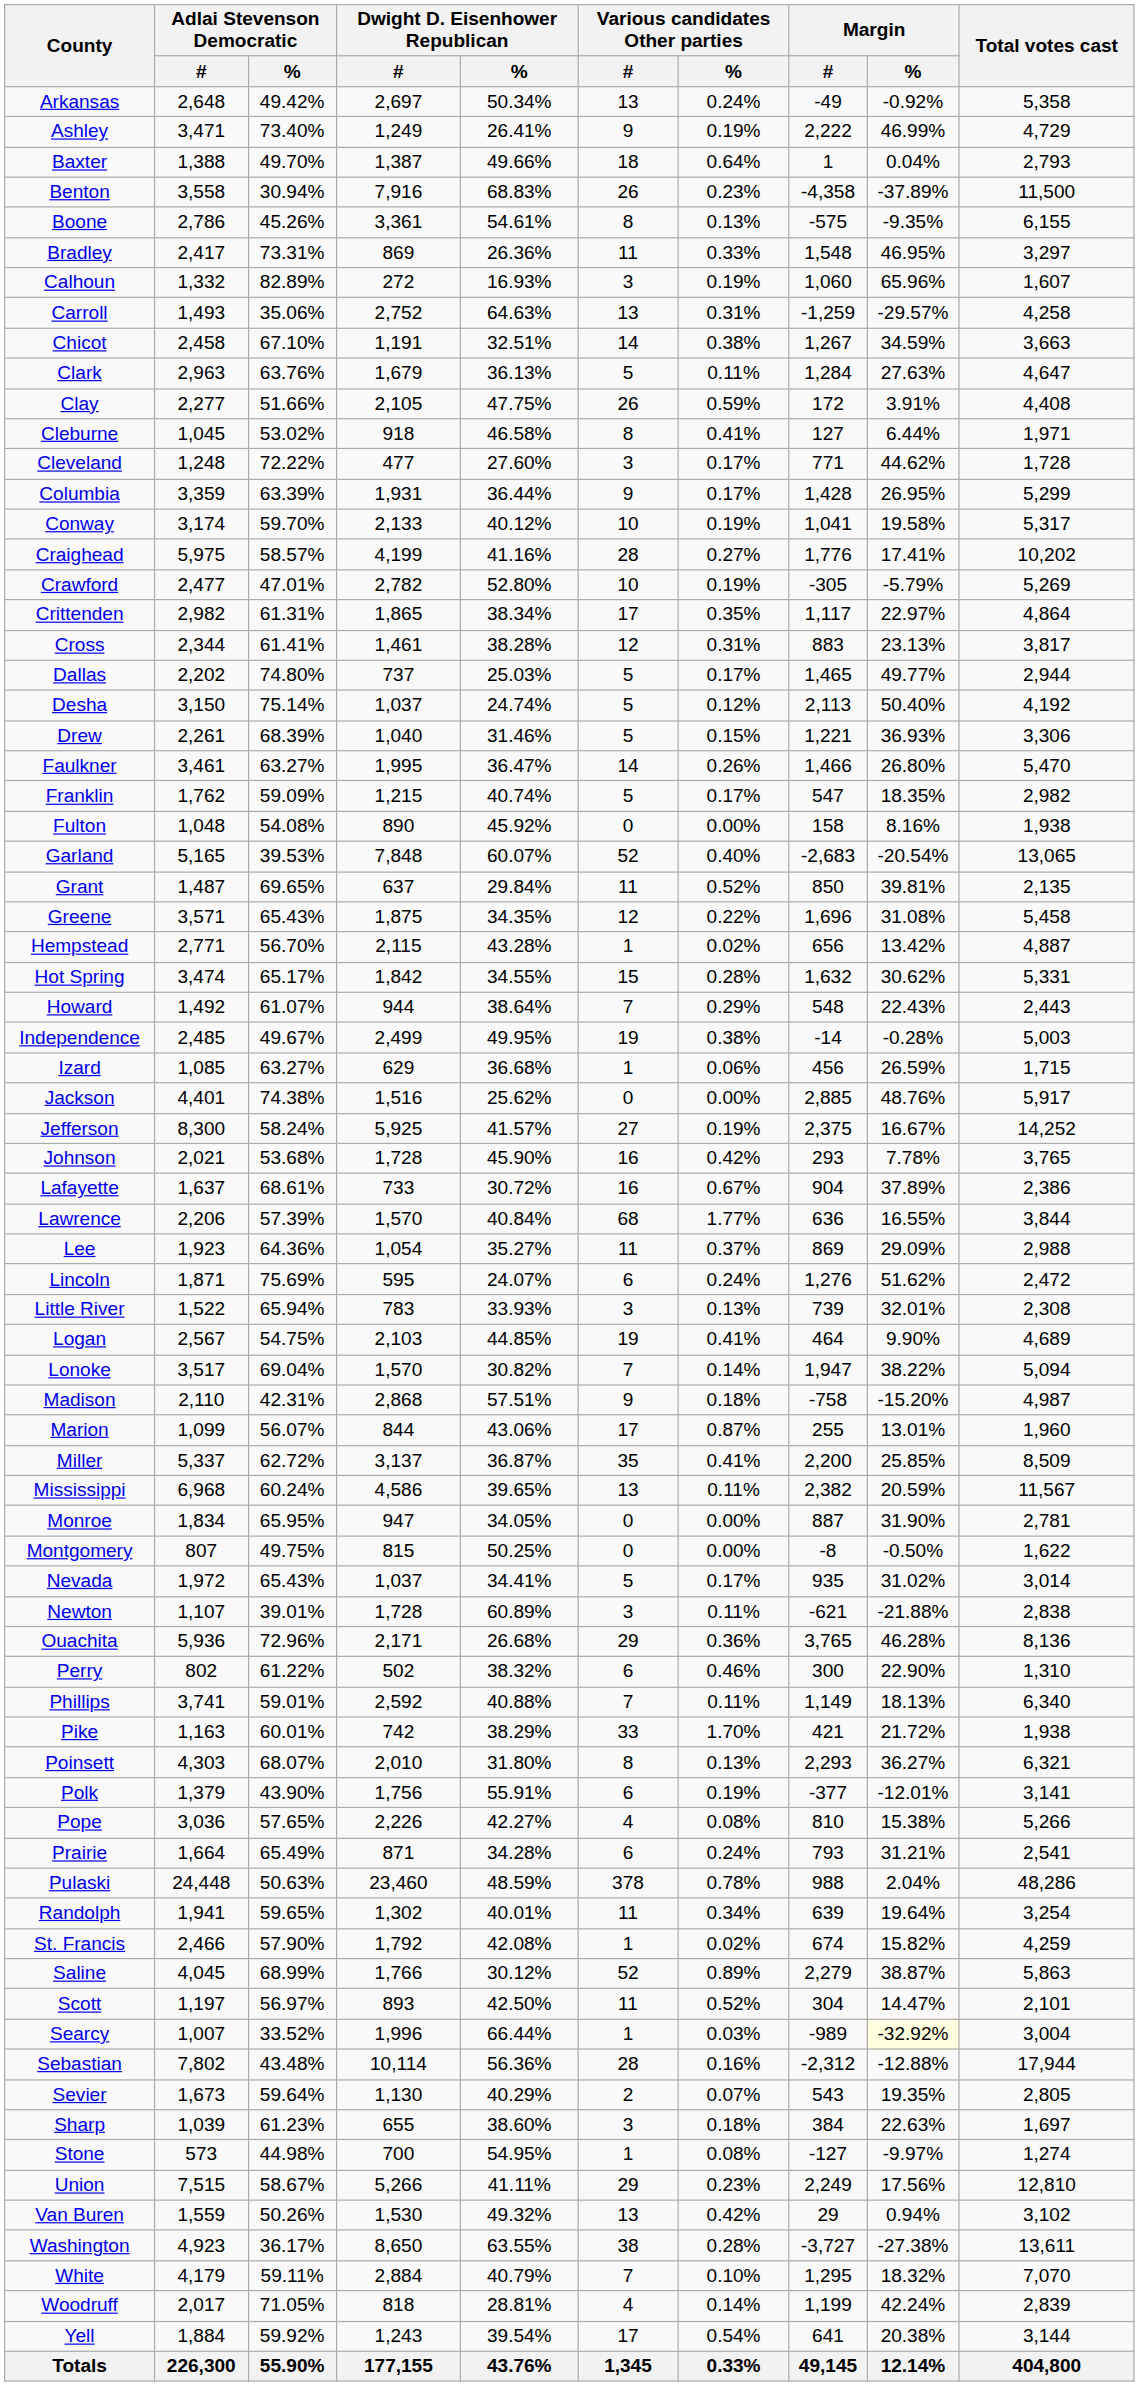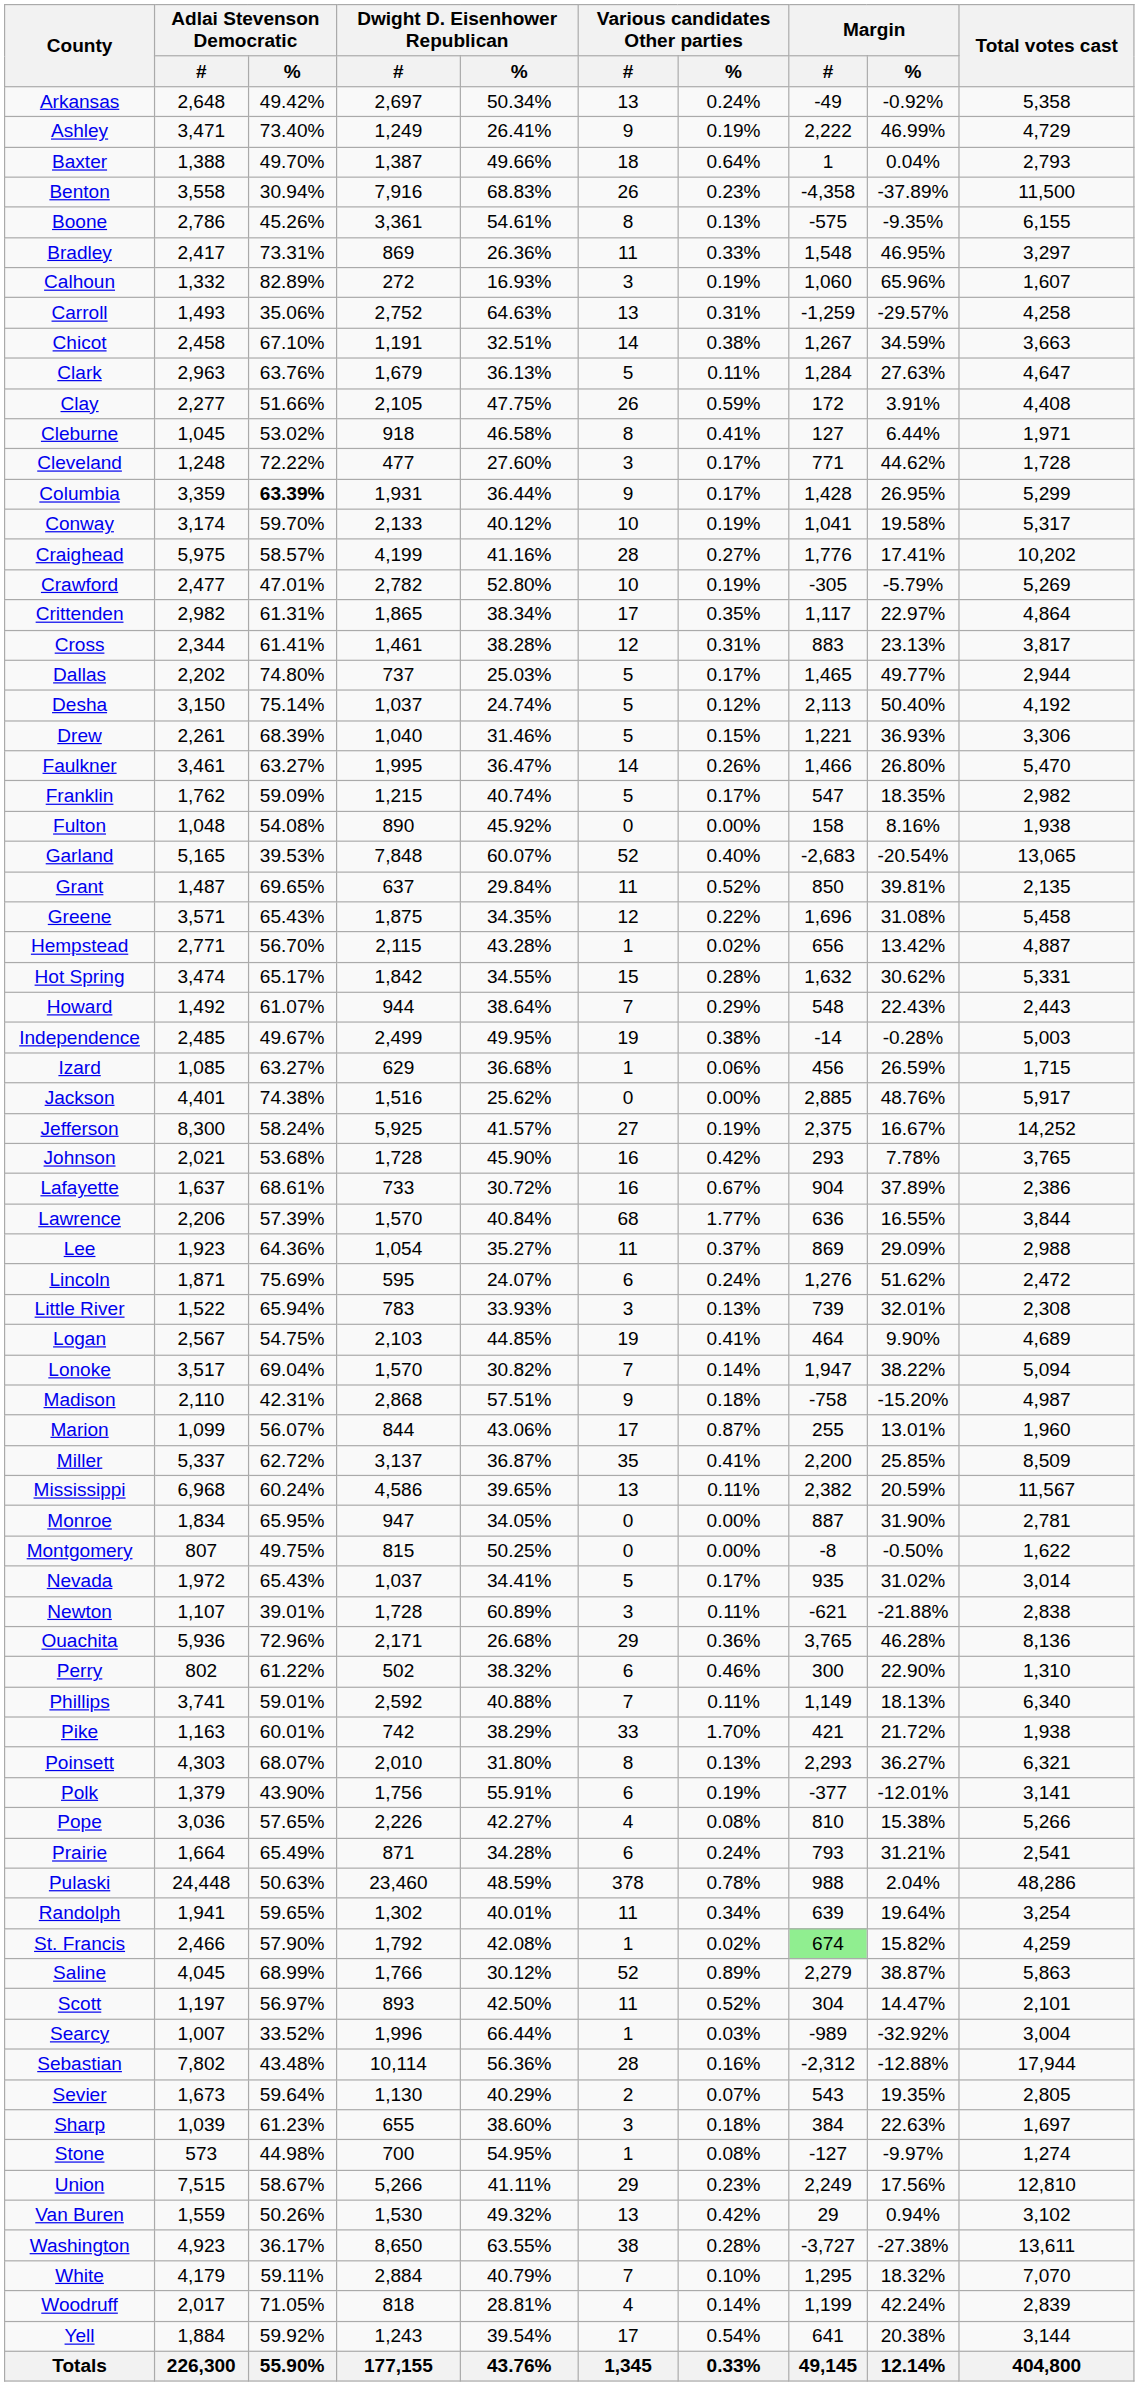(292, 493) normal -> (292, 493) bold
(828, 1943) no background -> (828, 1943) lightgreen background
(913, 2033) lightyellow background -> (913, 2033) no background
